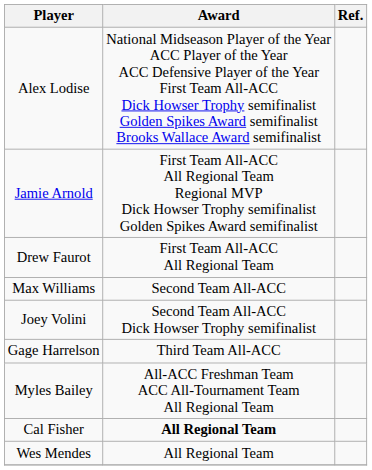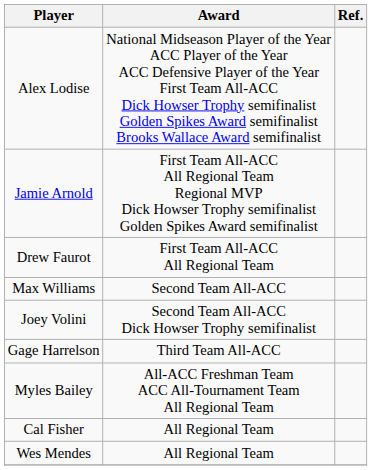(219, 430) bold -> (219, 430) normal
